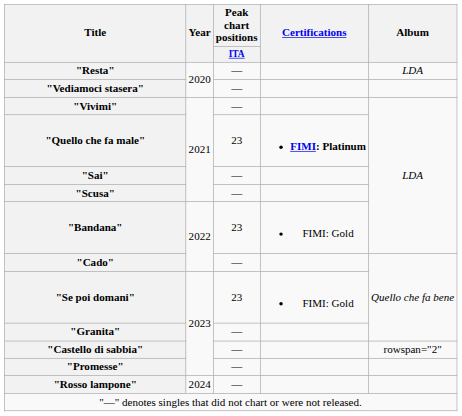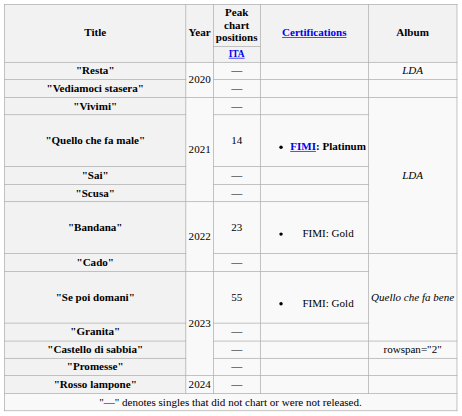(237, 140) 23 -> (237, 140) 14
(237, 297) 23 -> (237, 297) 55
